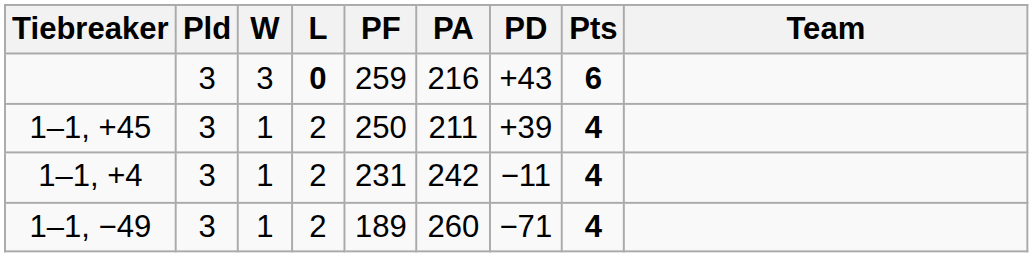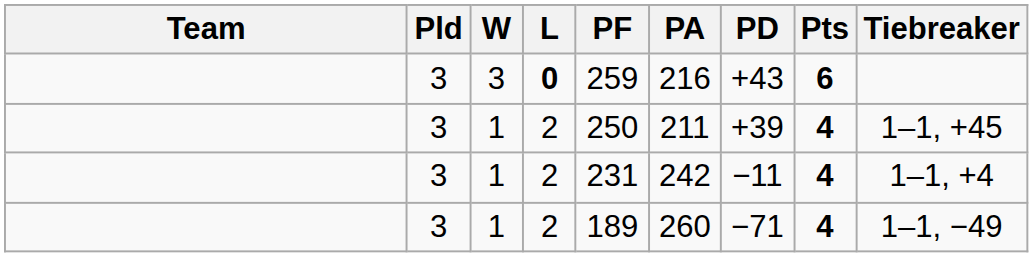columns swapped: (826, 29) <-> (90, 29)
